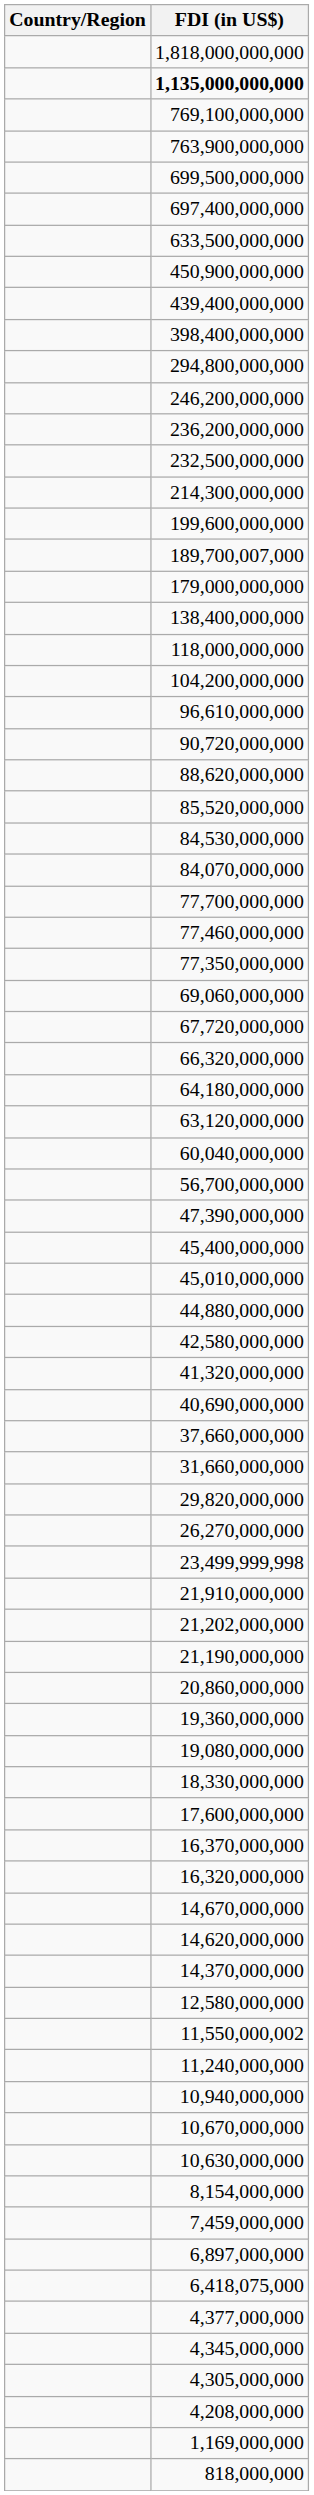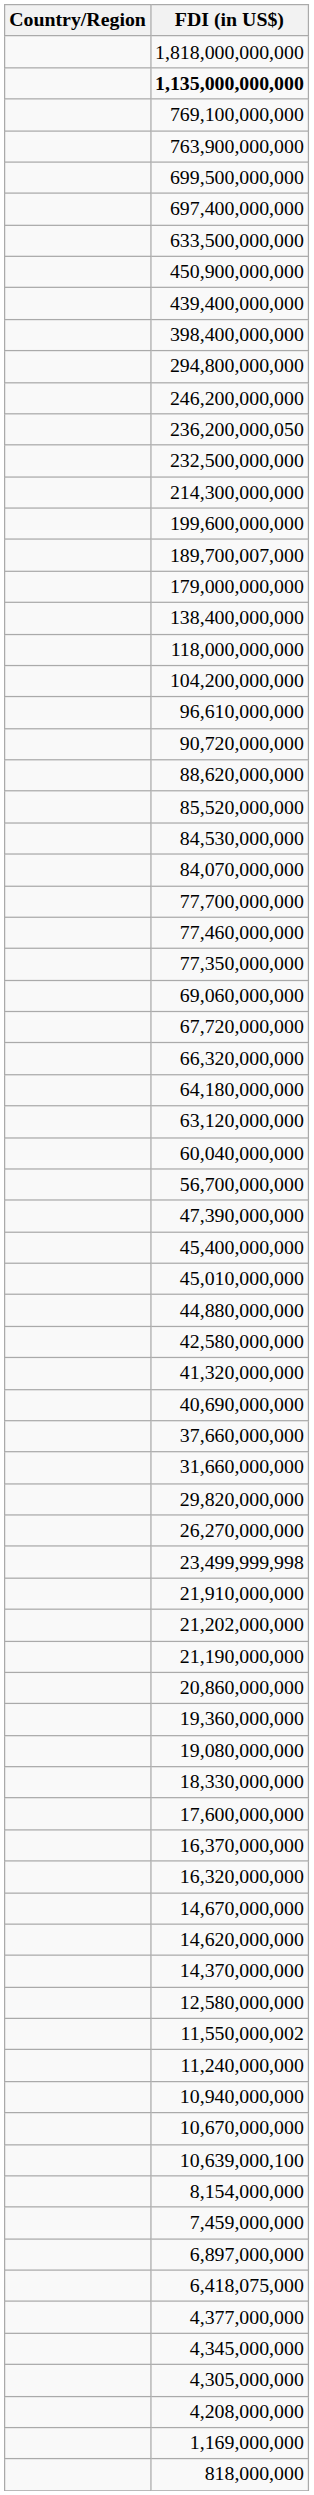(237, 429) 236,200,000,000 -> (237, 429) 236,200,000,050
(242, 2159) 10,630,000,000 -> (242, 2159) 10,639,000,100
